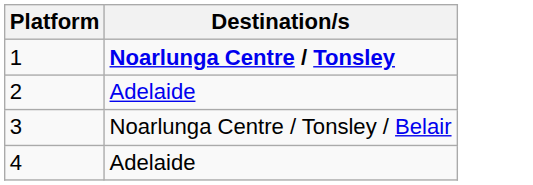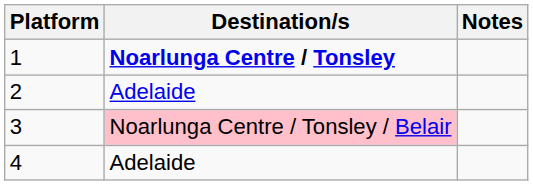+ column: (492, 22)
(281, 127) no background -> (281, 127) pink background
